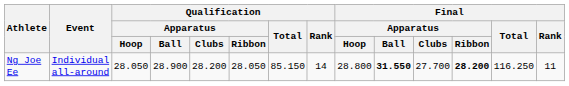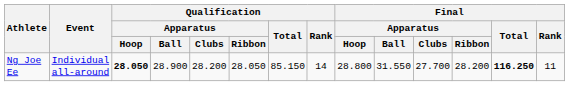(131, 66) normal -> (131, 66) bold
(394, 66) bold -> (394, 66) normal
(472, 66) bold -> (472, 66) normal
(514, 66) normal -> (514, 66) bold
